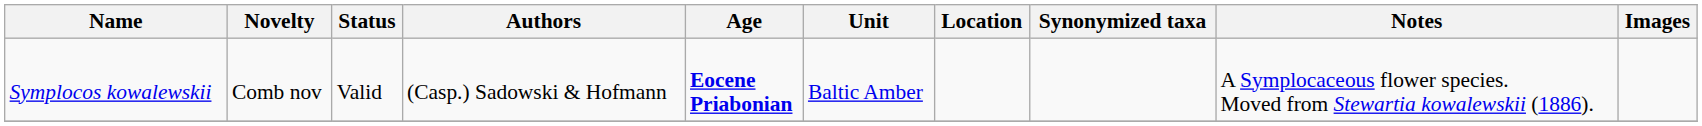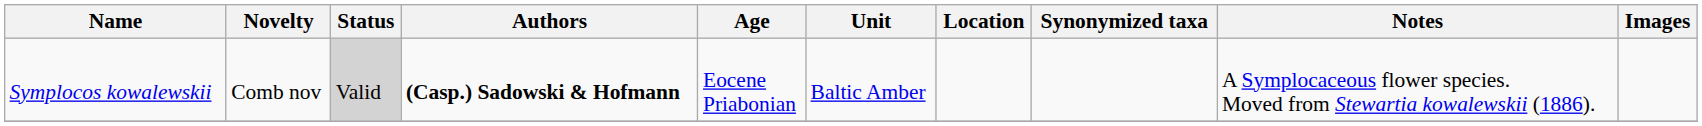(359, 91) no background -> (358, 91) lightgrey background
(537, 91) normal -> (543, 91) bold
(741, 91) bold -> (749, 91) normal
